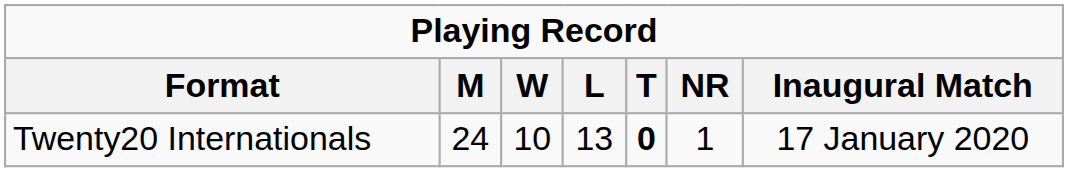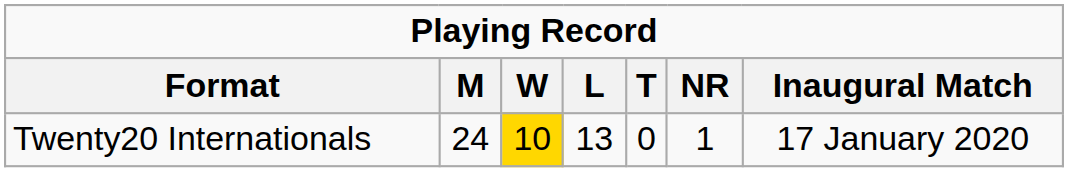(532, 138) no background -> (532, 138) gold background
(646, 138) bold -> (646, 138) normal
